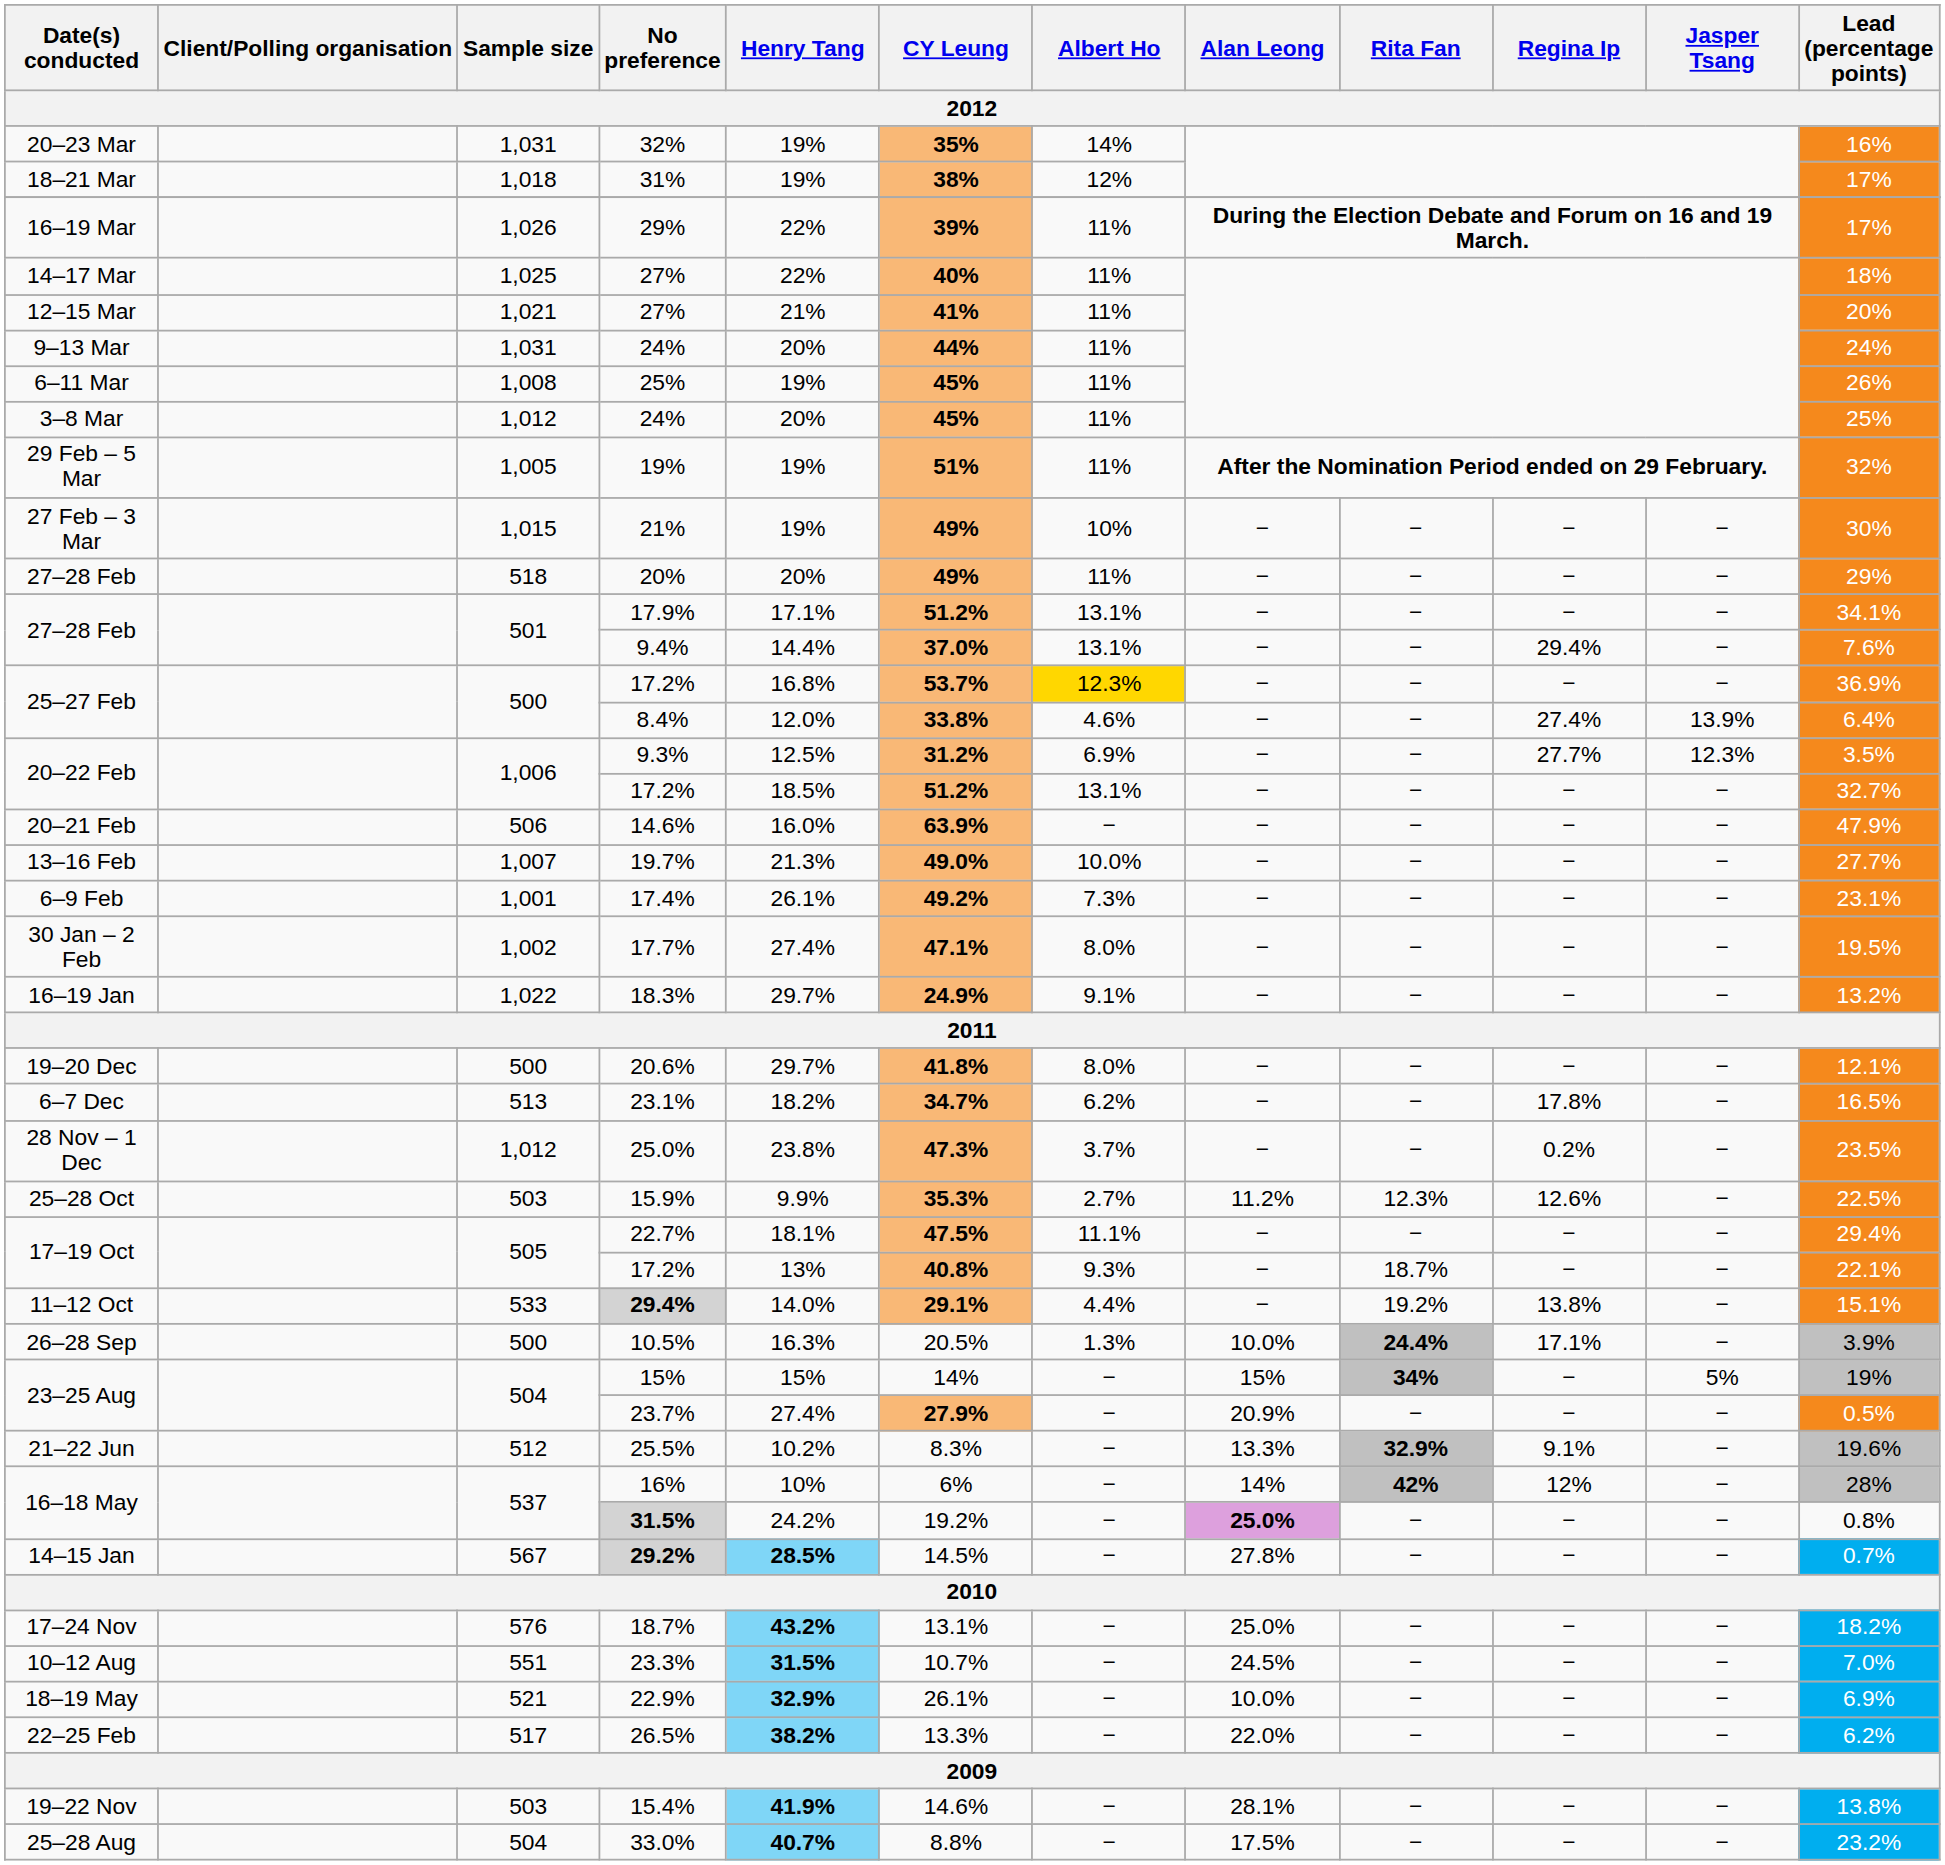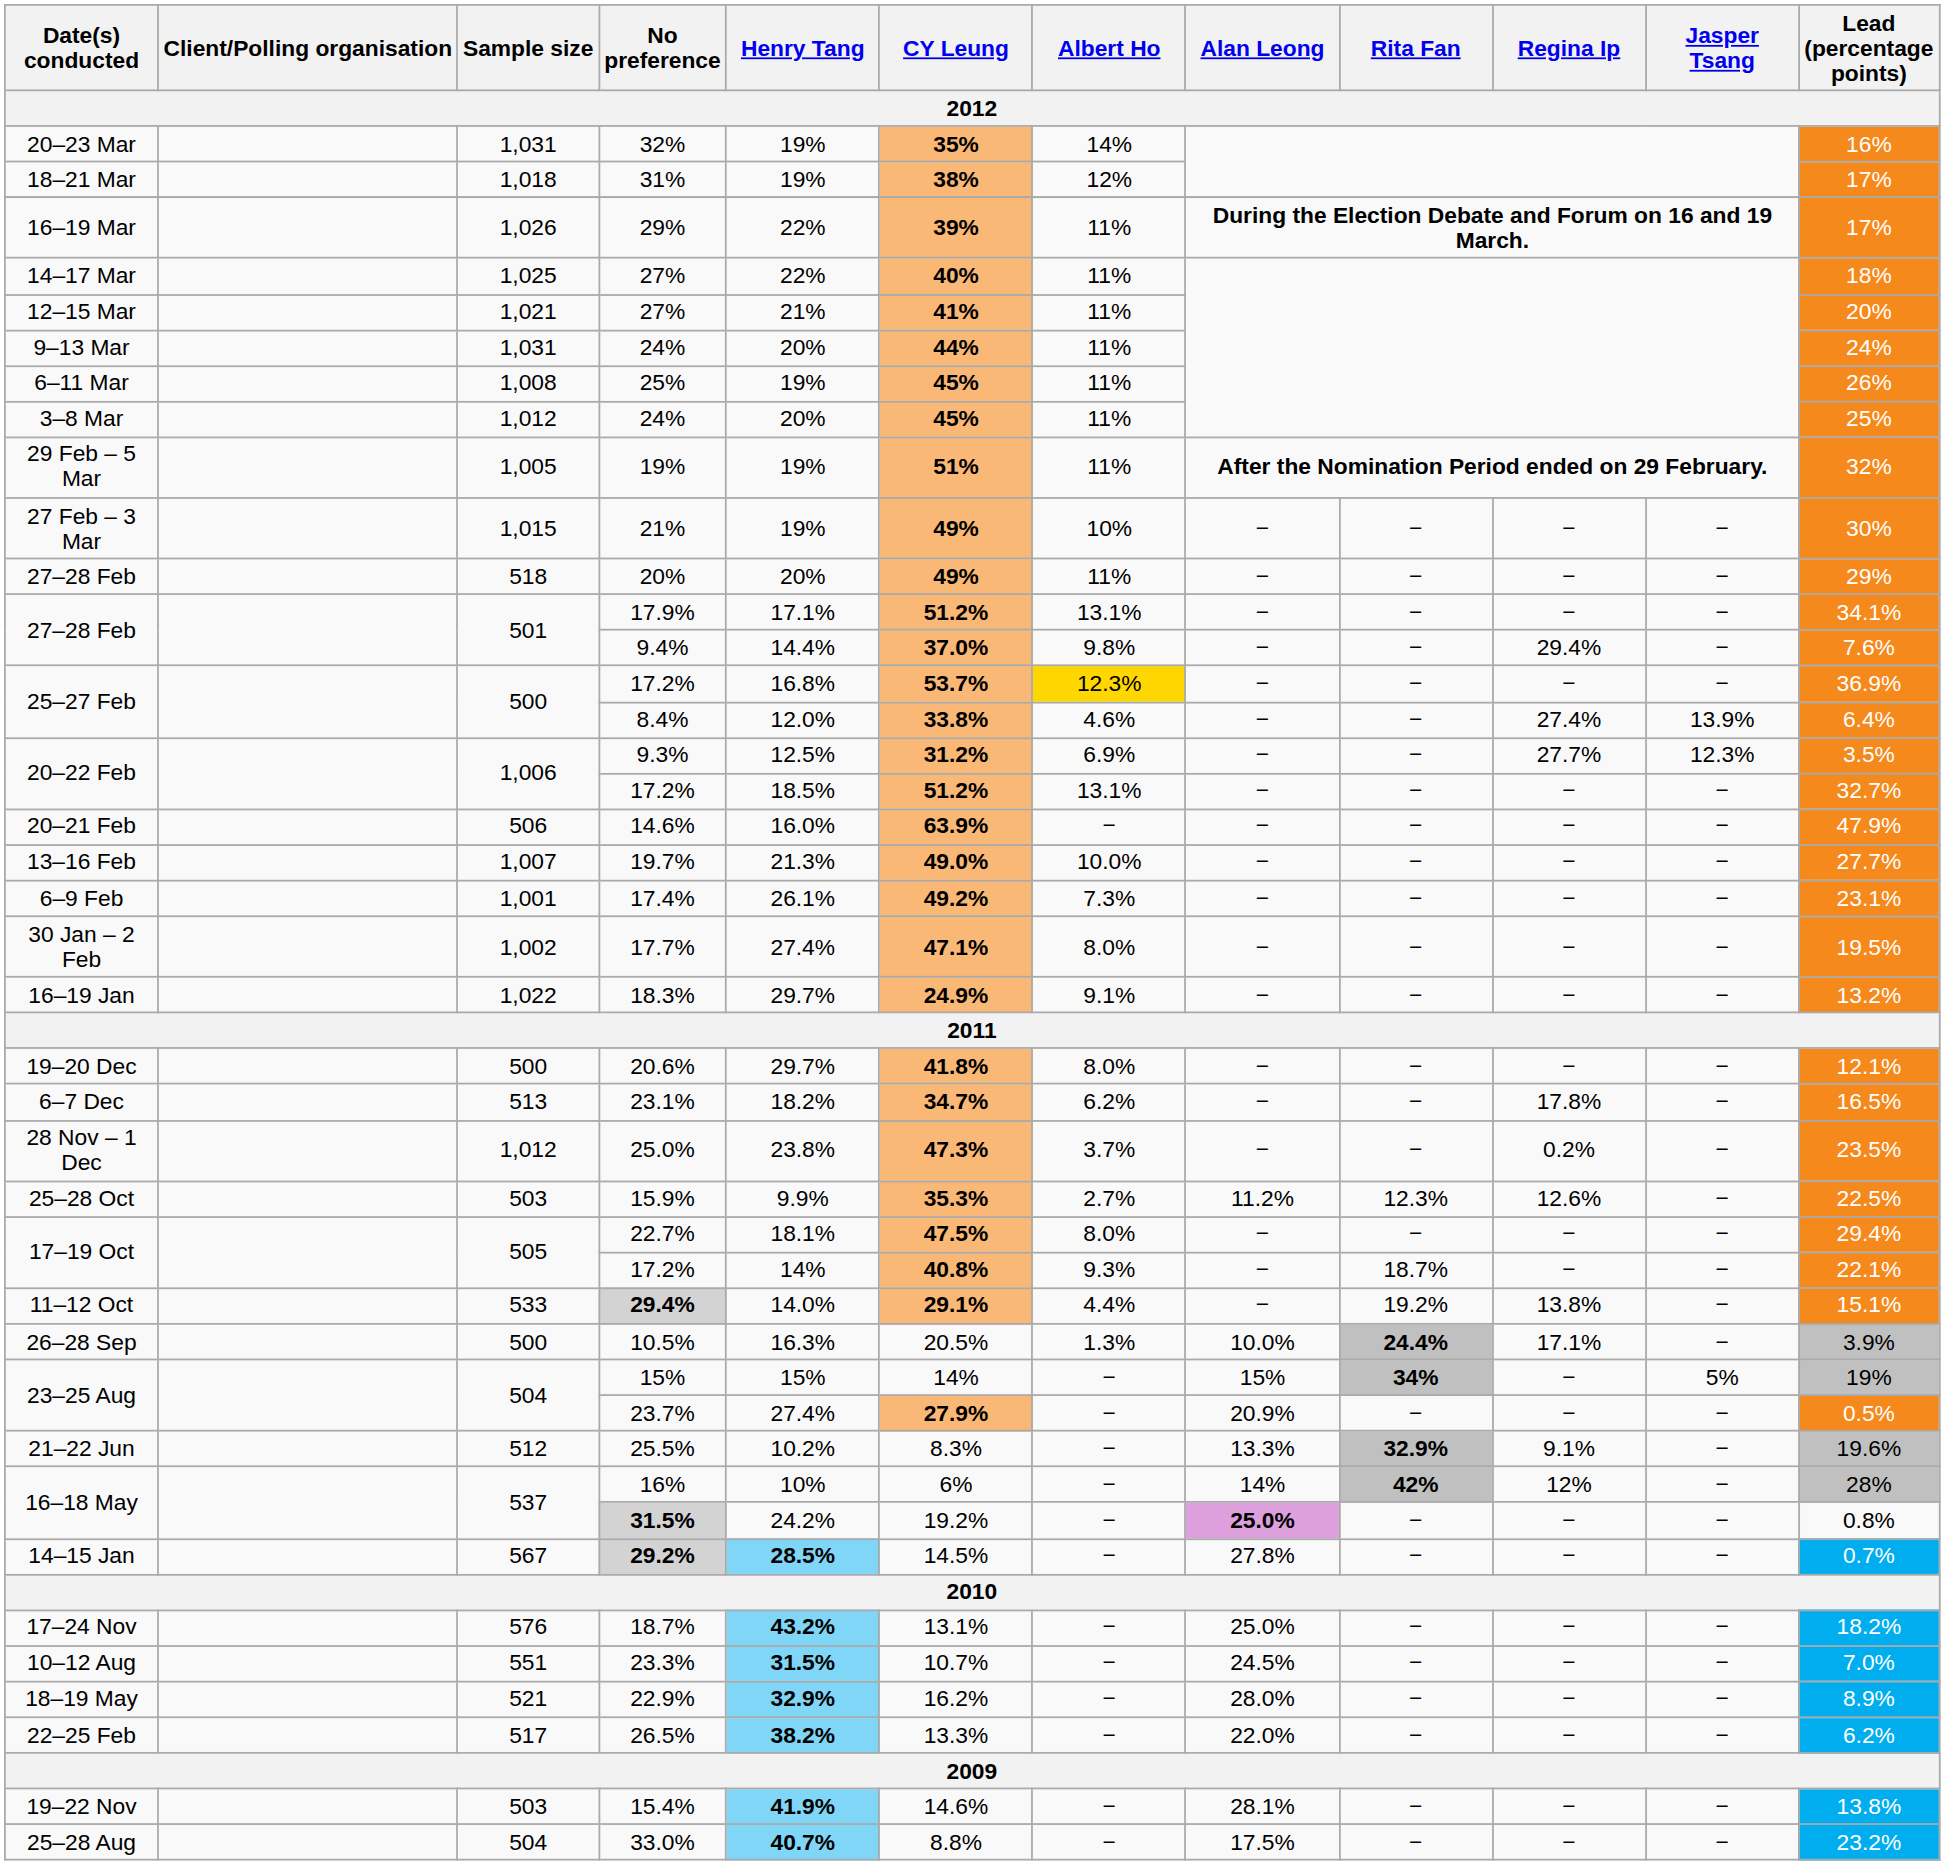(1109, 647) 13.1% -> (1109, 647) 9.8%
(1109, 1233) 11.1% -> (1109, 1233) 8.0%
(803, 1269) 13% -> (803, 1269) 14%
(956, 1698) 26.1% -> (956, 1698) 16.2%
(1263, 1698) 10.0% -> (1263, 1698) 28.0%
(1869, 1698) 6.9% -> (1869, 1698) 8.9%
